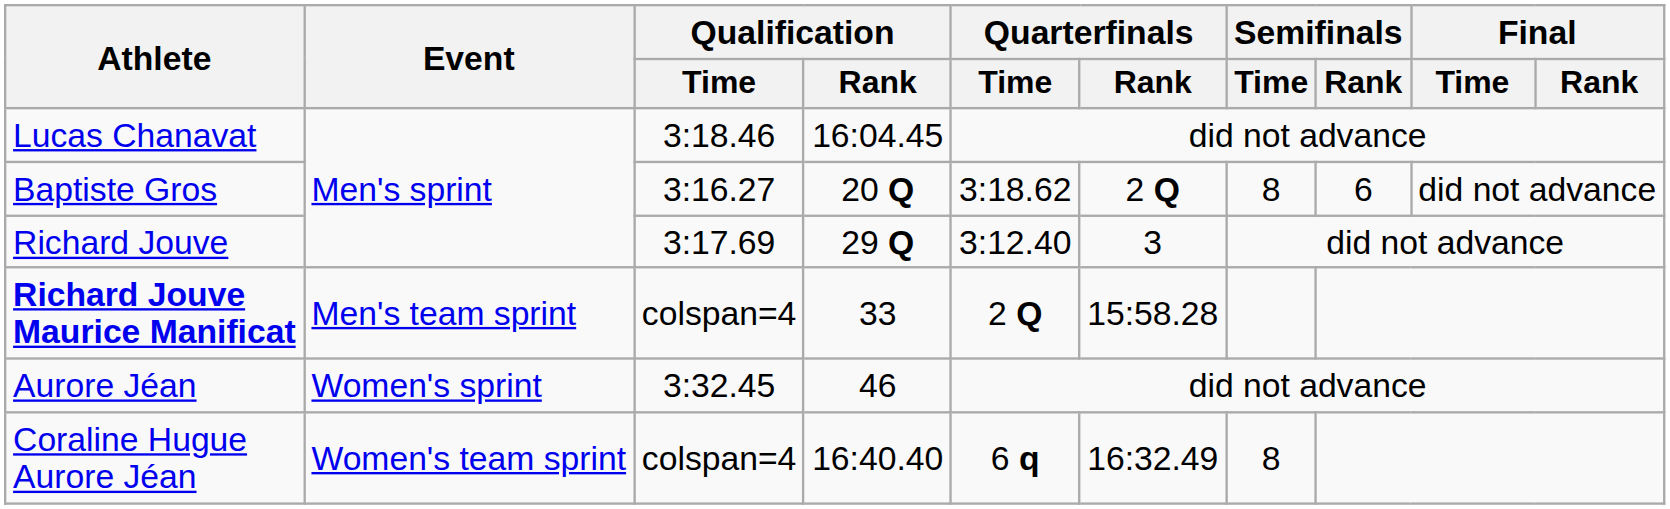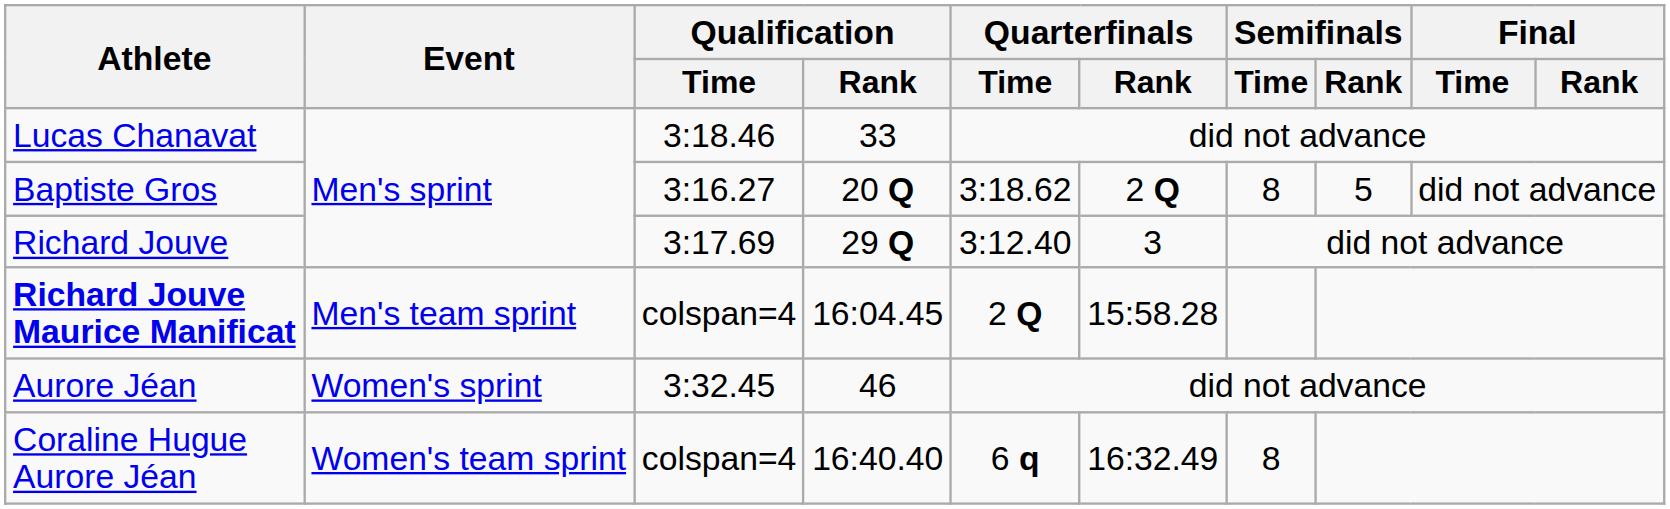(878, 136) 16:04.45 -> (878, 136) 33
(1363, 189) 6 -> (1363, 189) 5
(878, 314) 33 -> (878, 314) 16:04.45
